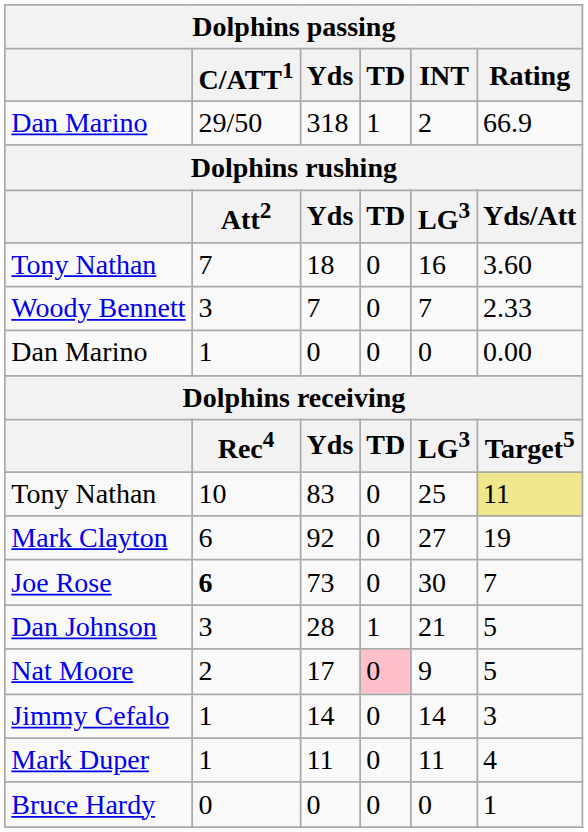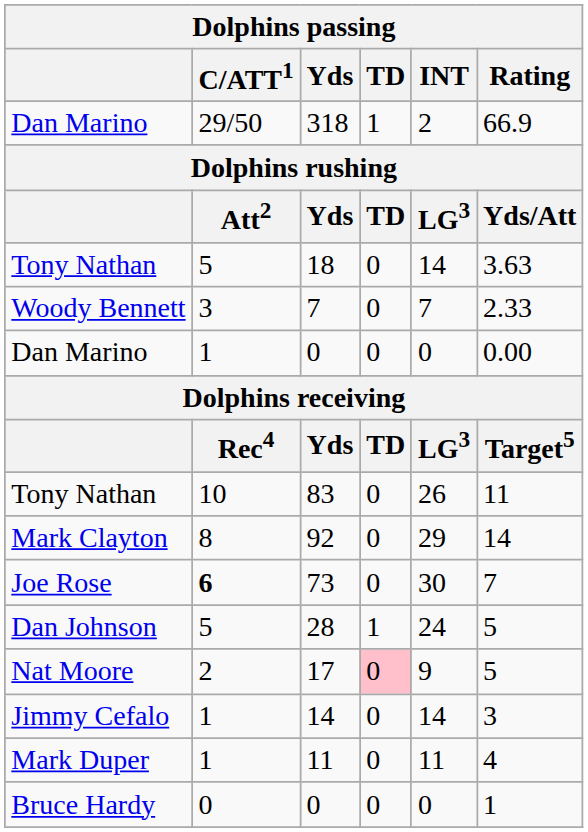(206, 263) 7 -> (206, 263) 5
(432, 263) 16 -> (432, 263) 14
(508, 263) 3.60 -> (508, 263) 3.63
(432, 493) 25 -> (432, 493) 26
(497, 493) khaki background -> (497, 493) no background
(206, 537) 6 -> (206, 537) 8
(432, 537) 27 -> (432, 537) 29
(497, 537) 19 -> (497, 537) 14
(206, 626) 3 -> (206, 626) 5
(432, 626) 21 -> (432, 626) 24
